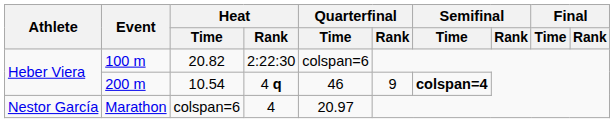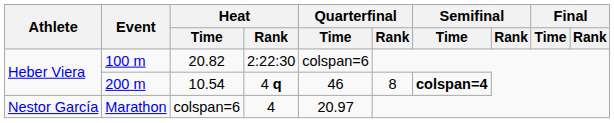(392, 84) 9 -> (392, 84) 8
